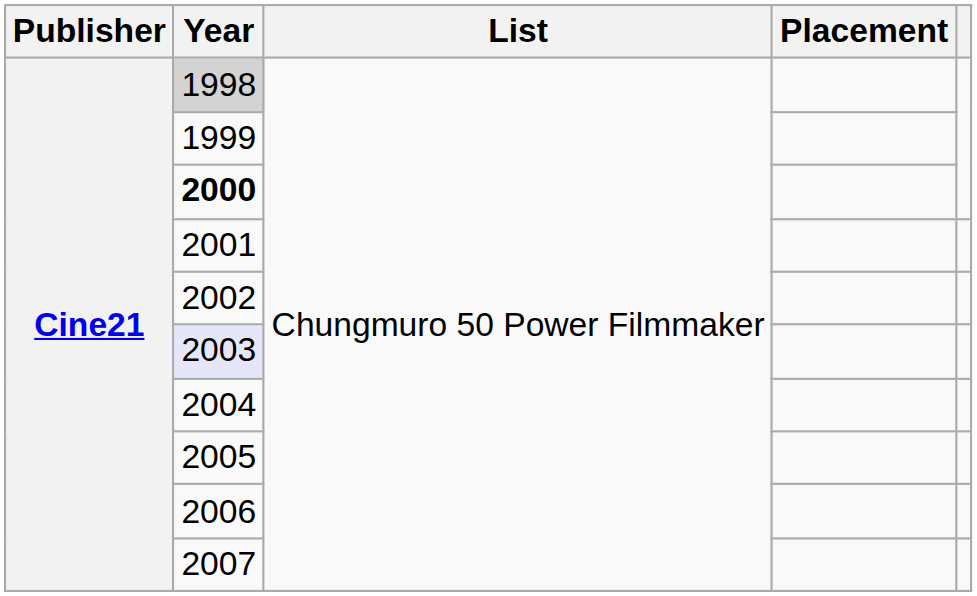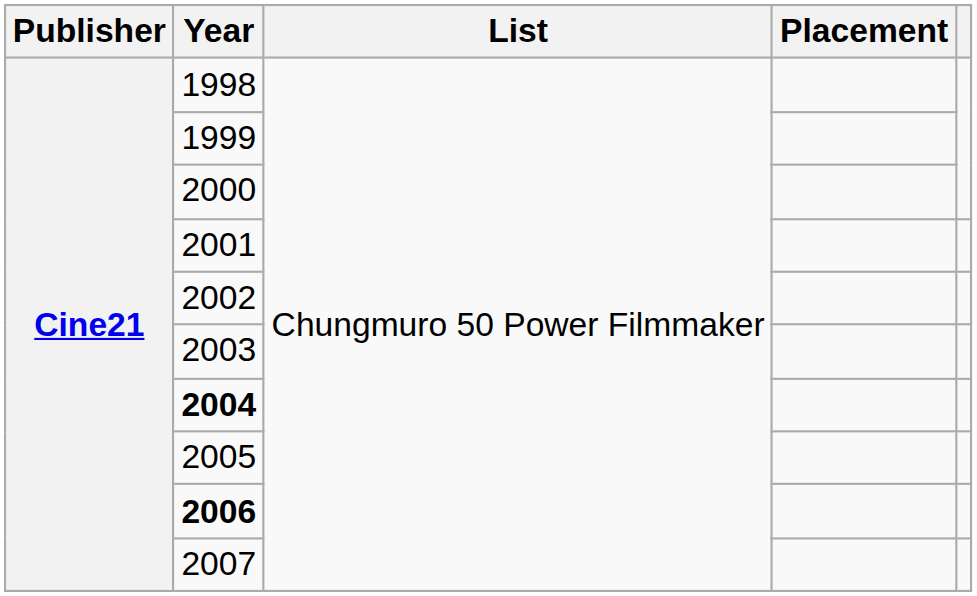(219, 84) lightgrey background -> (219, 84) no background
(219, 191) bold -> (219, 191) normal
(219, 350) lavender background -> (219, 350) no background
(219, 404) normal -> (219, 404) bold
(219, 510) normal -> (219, 510) bold
